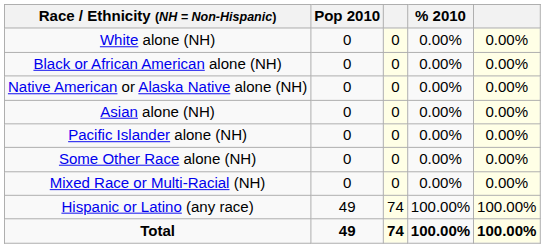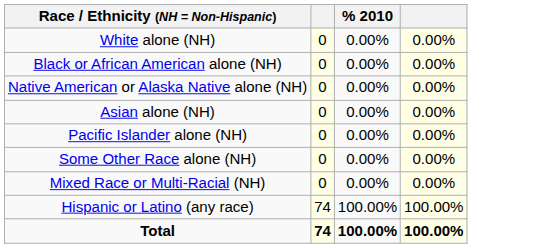- column: (347, 16)
